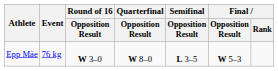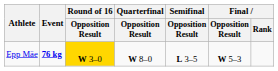(52, 54) normal -> (52, 54) bold
(90, 59) no background -> (90, 59) gold background
